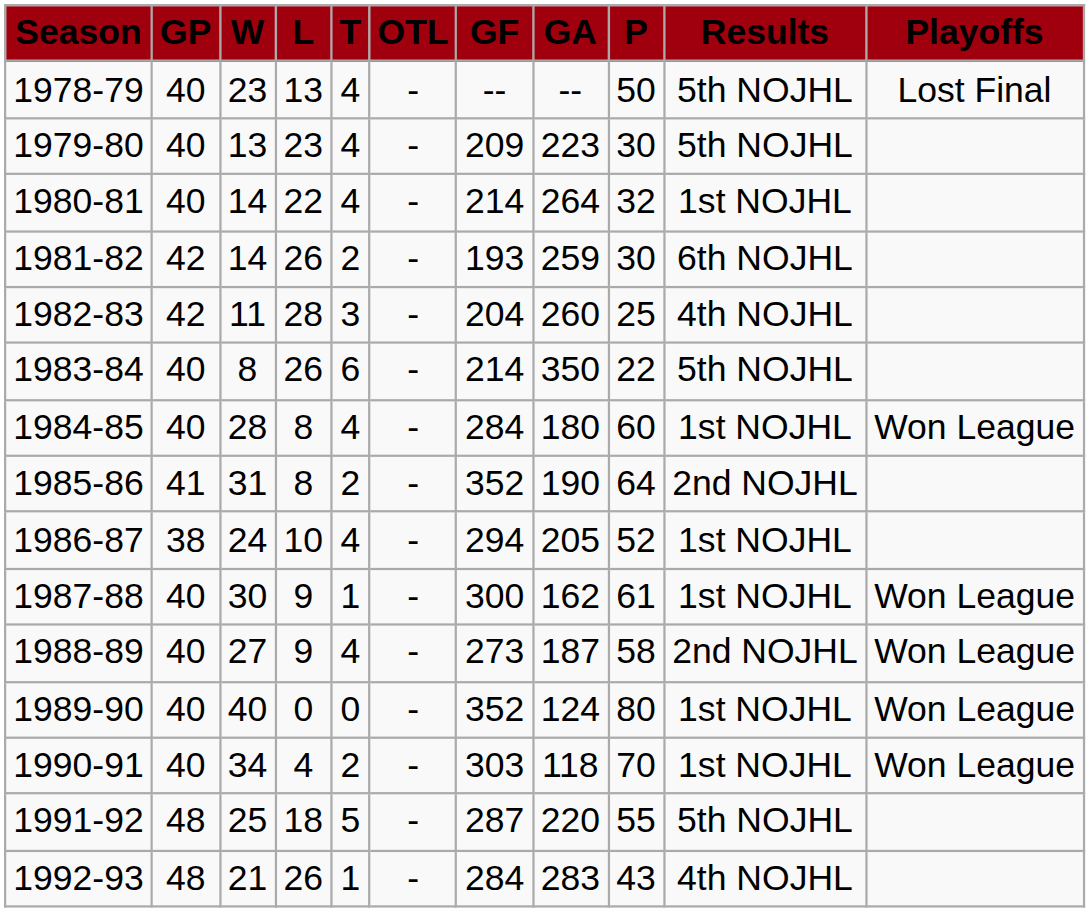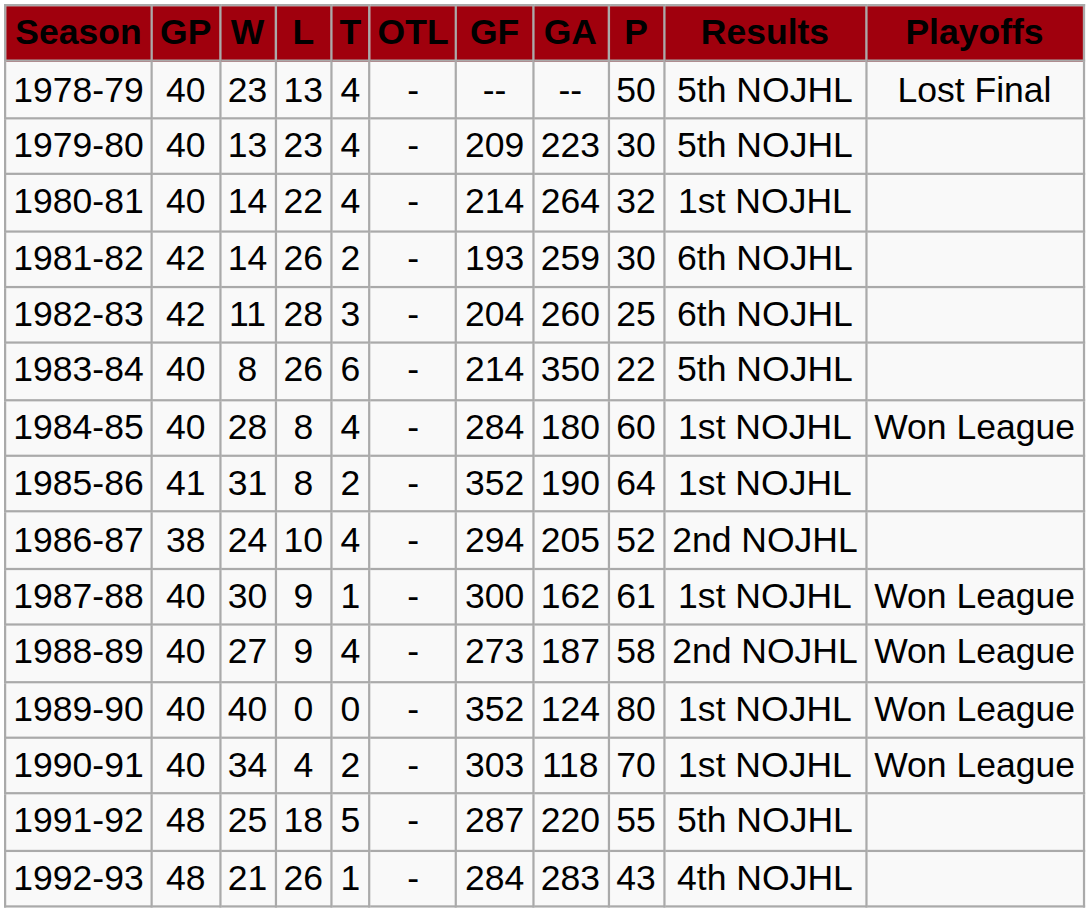(765, 314) 4th NOJHL -> (765, 314) 6th NOJHL
(765, 483) 2nd NOJHL -> (765, 483) 1st NOJHL
(765, 539) 1st NOJHL -> (765, 539) 2nd NOJHL
